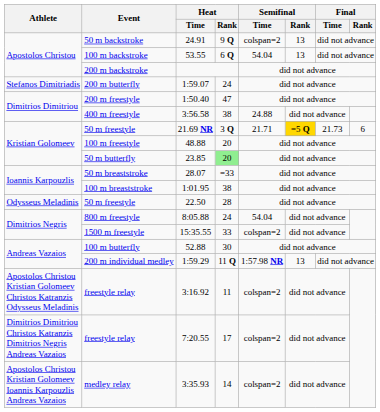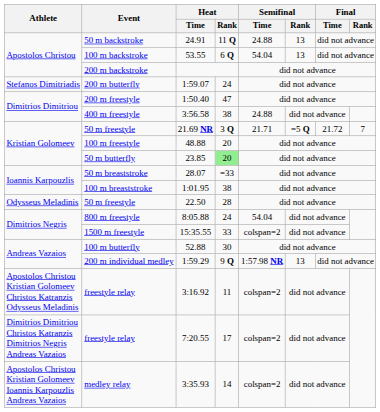(227, 40) 9 Q -> (227, 40) 11 Q
(262, 40) colspan=2 -> (262, 40) 24.88
(300, 129) gold background -> (300, 129) no background
(332, 129) 21.73 -> (332, 129) 21.72
(363, 129) 6 -> (363, 129) 7
(227, 261) 11 Q -> (227, 261) 9 Q
